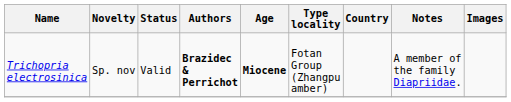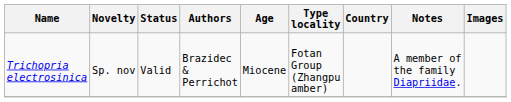(210, 71) bold -> (210, 71) normal
(264, 71) bold -> (264, 71) normal
